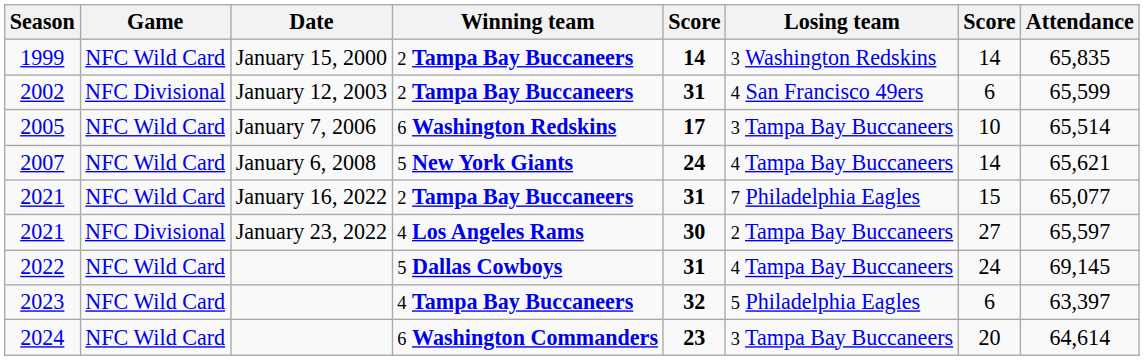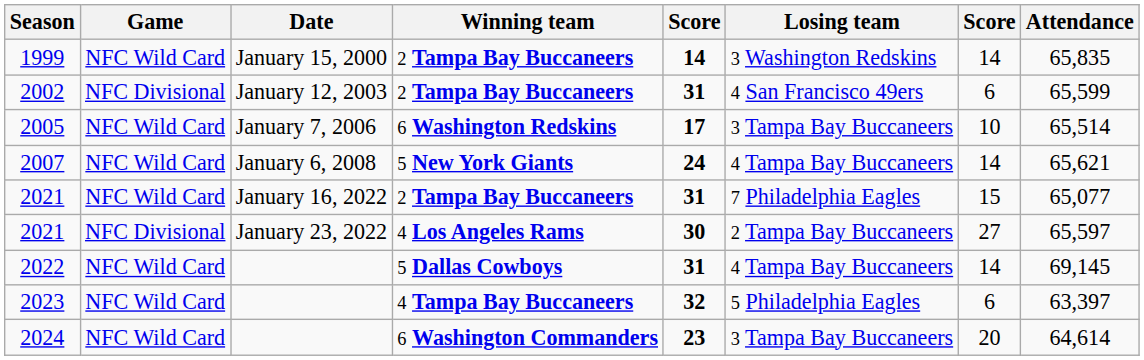(989, 267) 24 -> (989, 267) 14
